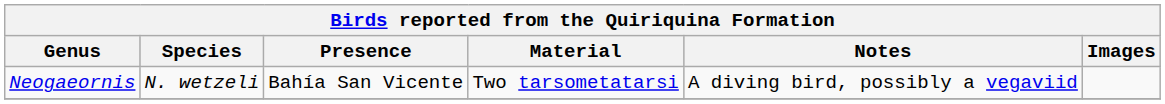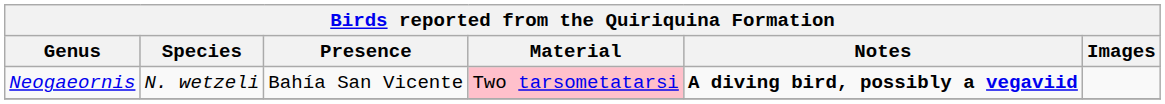(576, 83) no background -> (576, 83) pink background
(883, 83) normal -> (883, 83) bold
